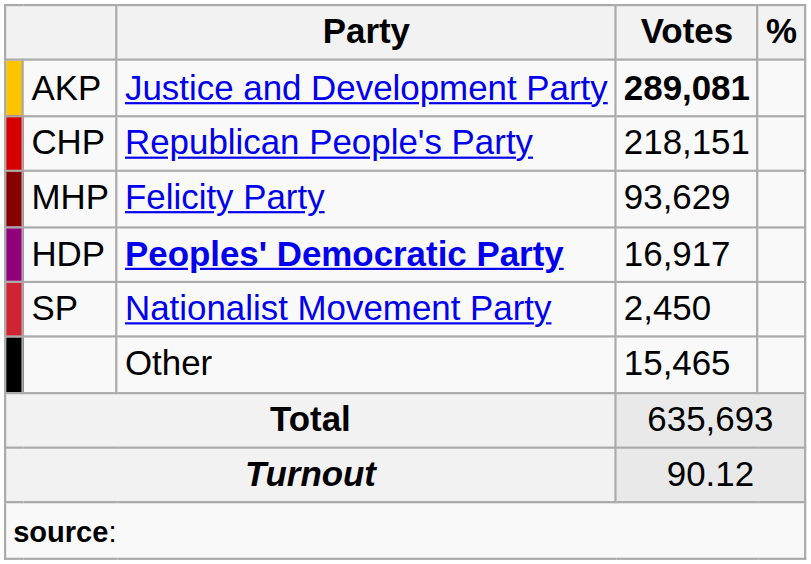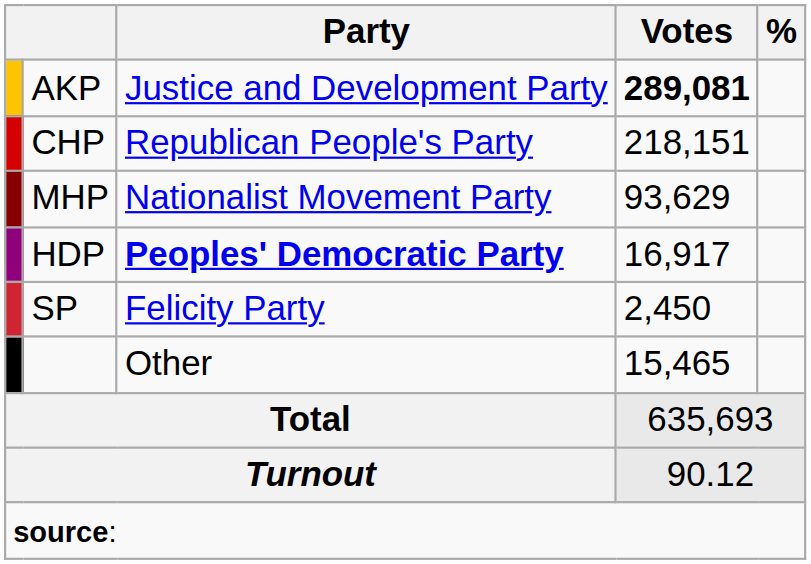(225, 198) Felicity Party -> (338, 198) Nationalist Movement Party
(338, 308) Nationalist Movement Party -> (225, 308) Felicity Party
